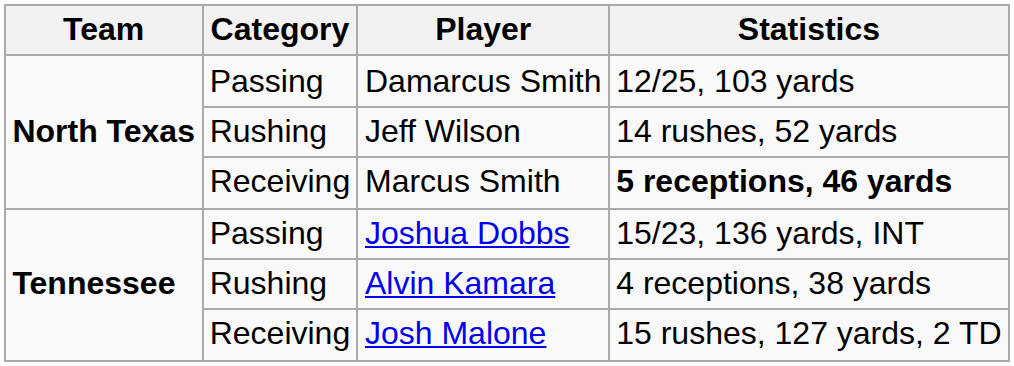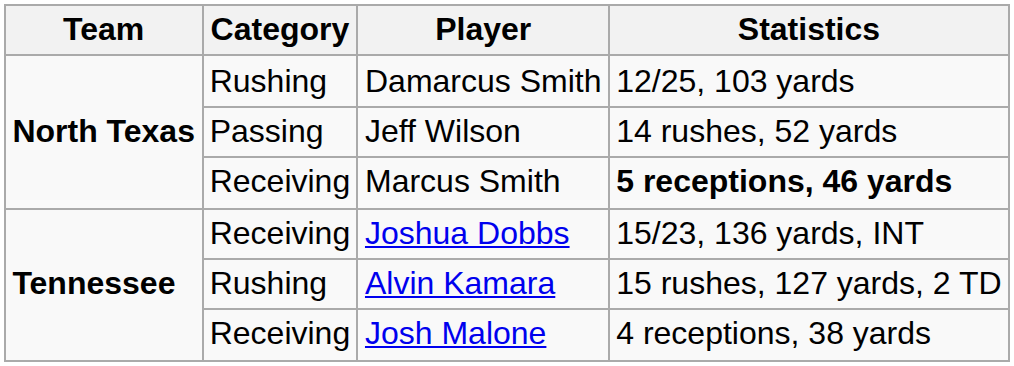(267, 80) Passing -> (268, 80) Rushing
(268, 131) Rushing -> (267, 131) Passing
(267, 232) Passing -> (280, 232) Receiving
(774, 283) 4 receptions, 38 yards -> (809, 283) 15 rushes, 127 yards, 2 TD
(809, 334) 15 rushes, 127 yards, 2 TD -> (774, 334) 4 receptions, 38 yards
